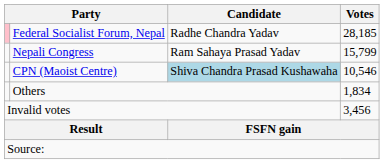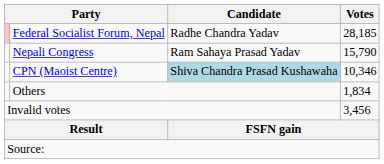(360, 52) 15,799 -> (360, 52) 15,790
(360, 71) 10,546 -> (360, 71) 10,346
